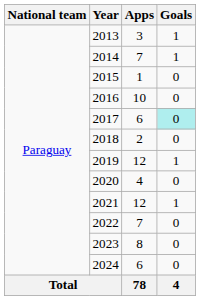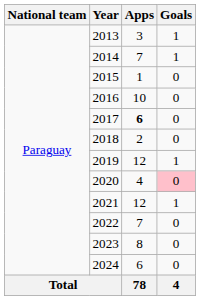(139, 118) normal -> (139, 118) bold
(176, 118) paleturquoise background -> (176, 118) no background
(176, 181) no background -> (176, 181) pink background
